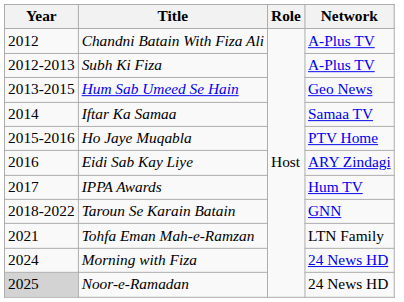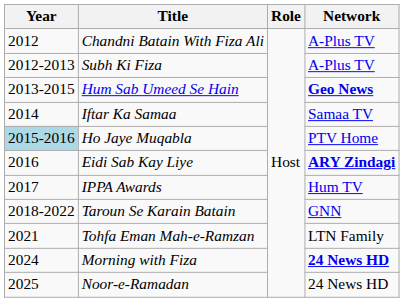(340, 89) normal -> (341, 89) bold
(41, 138) no background -> (41, 138) lightblue background
(349, 162) normal -> (352, 162) bold
(348, 260) normal -> (349, 260) bold
(23, 284) lightgrey background -> (23, 284) no background
